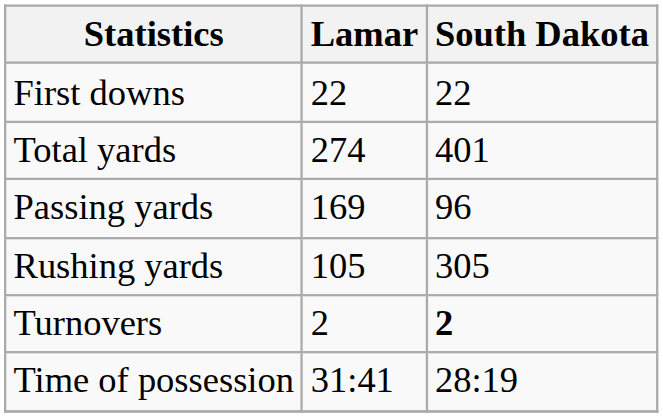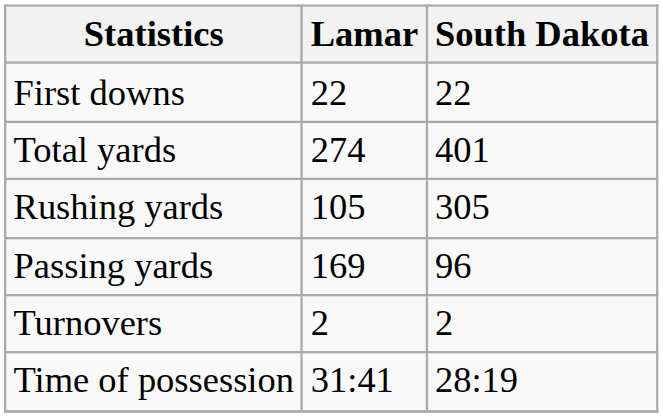rows swapped: (118, 265) <-> (113, 207)
(444, 323) bold -> (444, 323) normal
